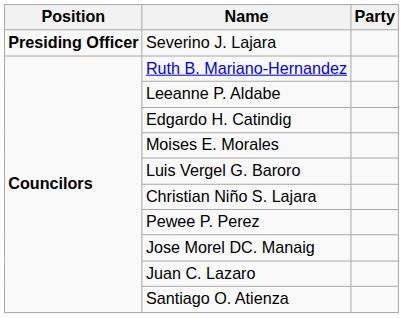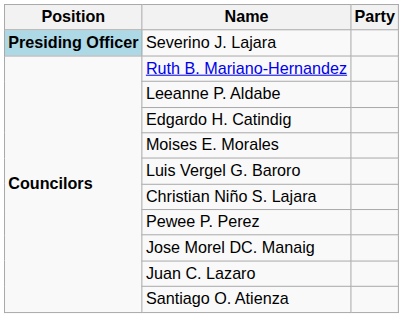(73, 42) no background -> (73, 42) lightblue background
